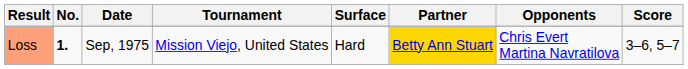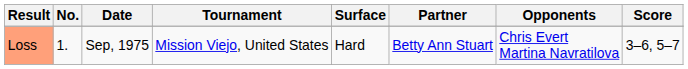(62, 45) bold -> (62, 45) normal
(443, 45) gold background -> (443, 45) no background
